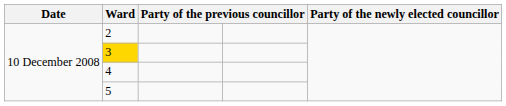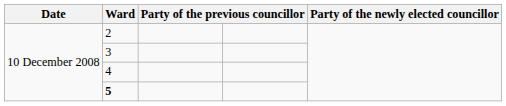(108, 52) gold background -> (108, 52) no background
(108, 91) normal -> (108, 91) bold
